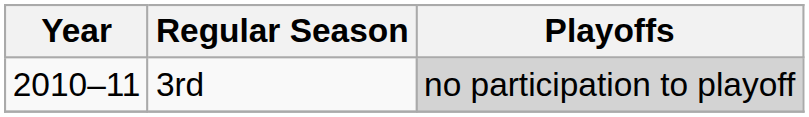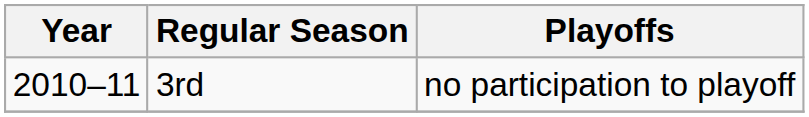(610, 84) lightgrey background -> (610, 84) no background
